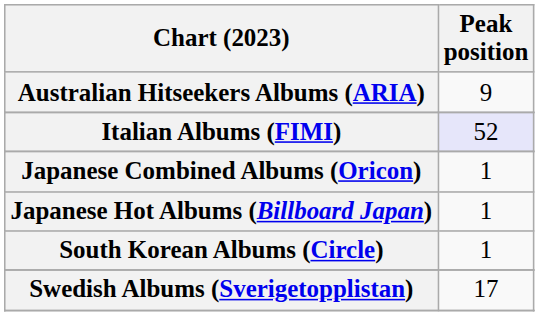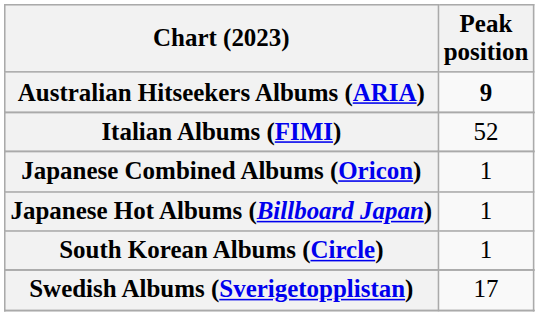(486, 91) normal -> (486, 91) bold
(486, 131) lavender background -> (486, 131) no background
